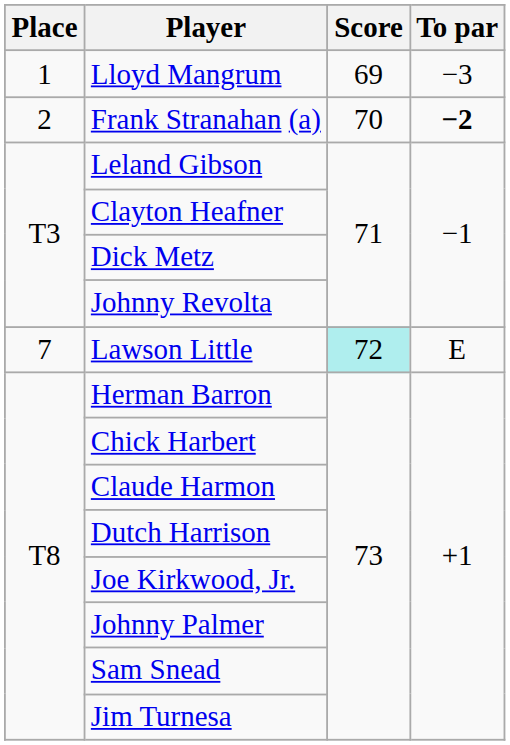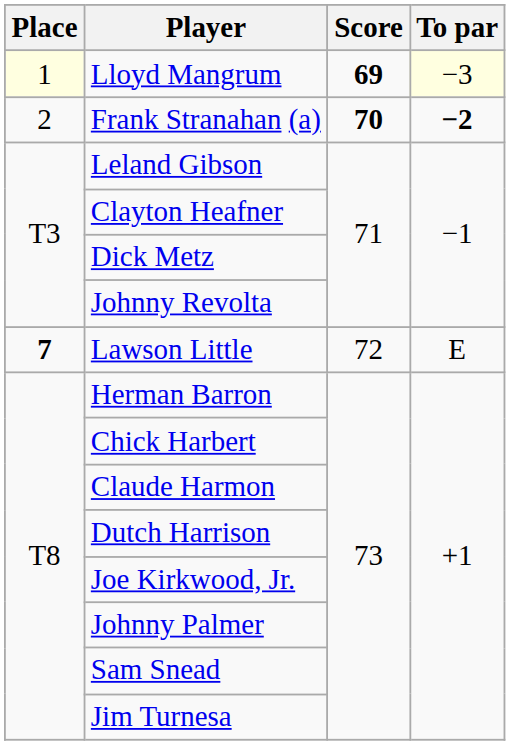(45, 73) no background -> (45, 73) lightyellow background
(369, 73) normal -> (369, 73) bold
(457, 73) no background -> (457, 73) lightyellow background
(369, 119) normal -> (369, 119) bold
(45, 348) normal -> (45, 348) bold
(369, 348) paleturquoise background -> (369, 348) no background
